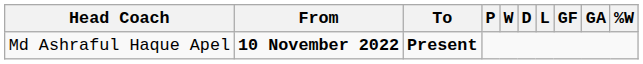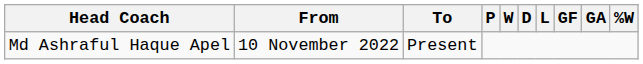(319, 46) bold -> (319, 46) normal
(442, 46) bold -> (442, 46) normal
